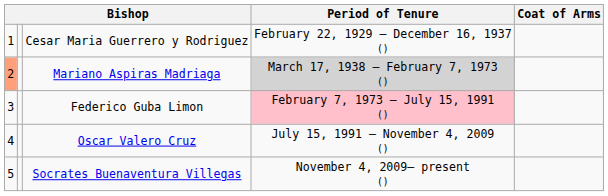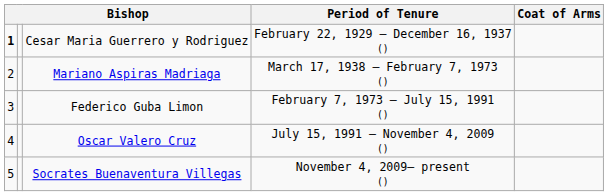(11, 40) normal -> (11, 40) bold
(11, 74) lightsalmon background -> (11, 74) no background
(383, 73) lightgrey background -> (383, 73) no background
(383, 106) pink background -> (383, 106) no background
